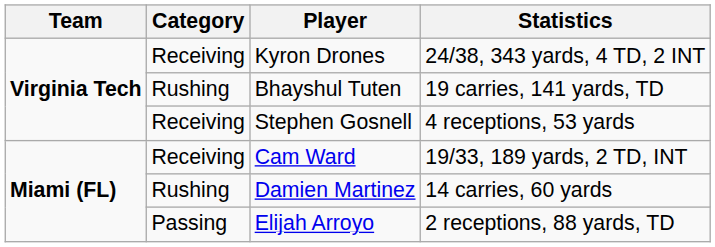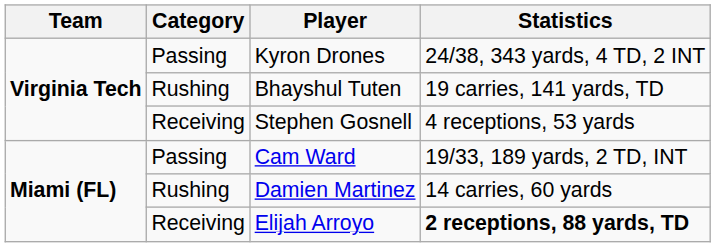(198, 55) Receiving -> (189, 55) Passing
(198, 156) Receiving -> (189, 156) Passing
(189, 224) Passing -> (198, 224) Receiving
(550, 224) normal -> (557, 224) bold
